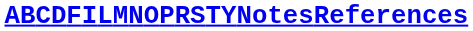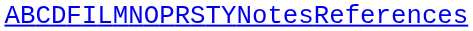(236, 16) bold -> (236, 16) normal
